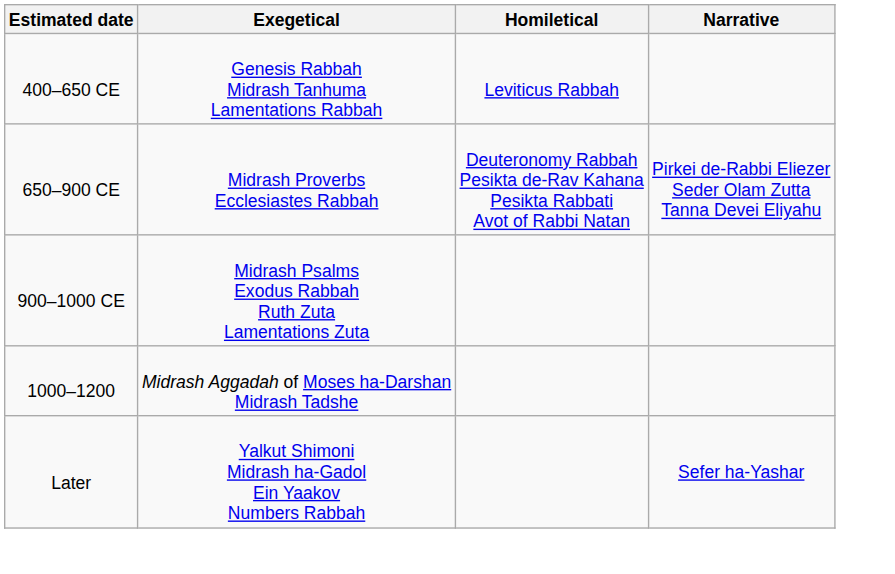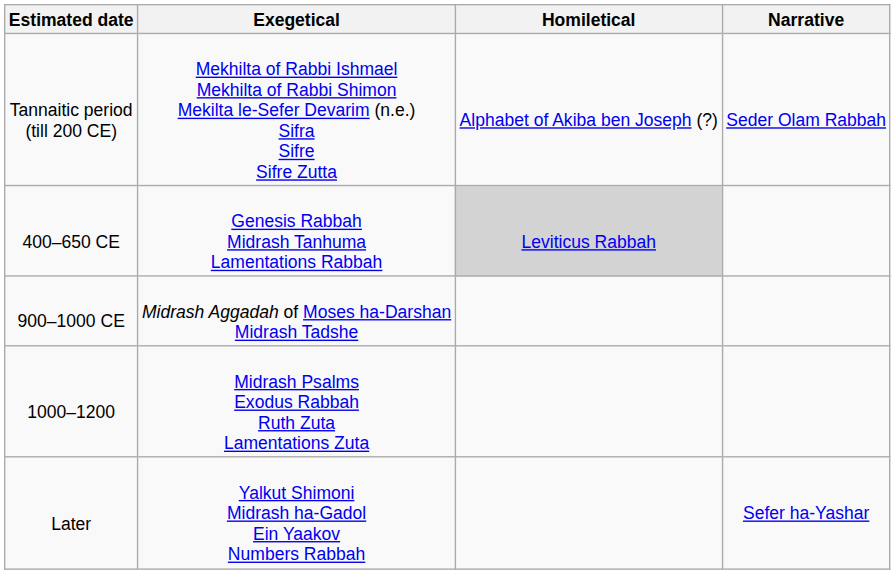+ row: (71, 120)
(552, 89) no background -> (589, 241) lightgrey background
- row: (71, 190)
(297, 301) Midrash Psalms Exodus Rabbah Ruth Zuta Lamentations Zuta -> (297, 321) Midrash Aggadah of Moses ha-Darshan Midrash Tadshe
(297, 391) Midrash Aggadah of Moses ha-Darshan Midrash Tadshe -> (297, 412) Midrash Psalms Exodus Rabbah Ruth Zuta Lamentations Zuta
